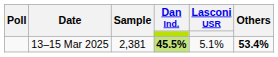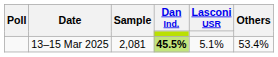(132, 43) 2,381 -> (132, 43) 2,081
(254, 43) bold -> (254, 43) normal
